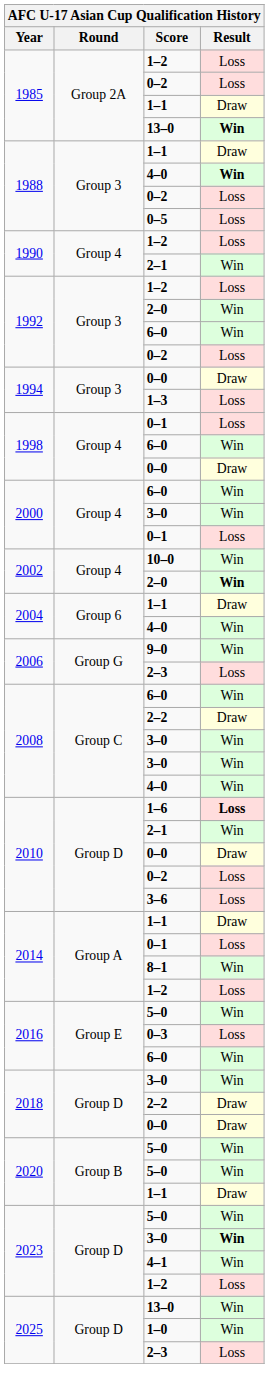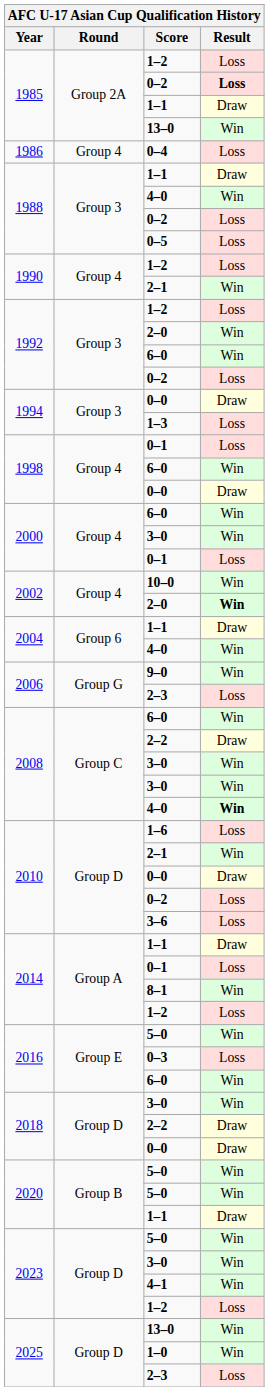(232, 83) normal -> (232, 83) bold
(232, 128) bold -> (232, 128) normal
+ row: (29, 151)
(232, 174) bold -> (232, 196) normal
(232, 785) normal -> (232, 808) bold
(232, 808) bold -> (232, 831) normal
(232, 1239) bold -> (232, 1261) normal
